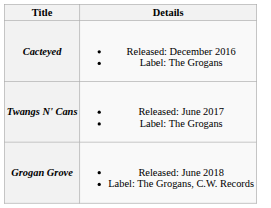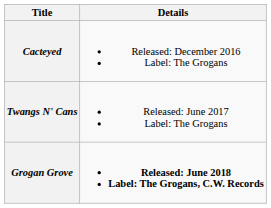(168, 178) normal -> (173, 178) bold
